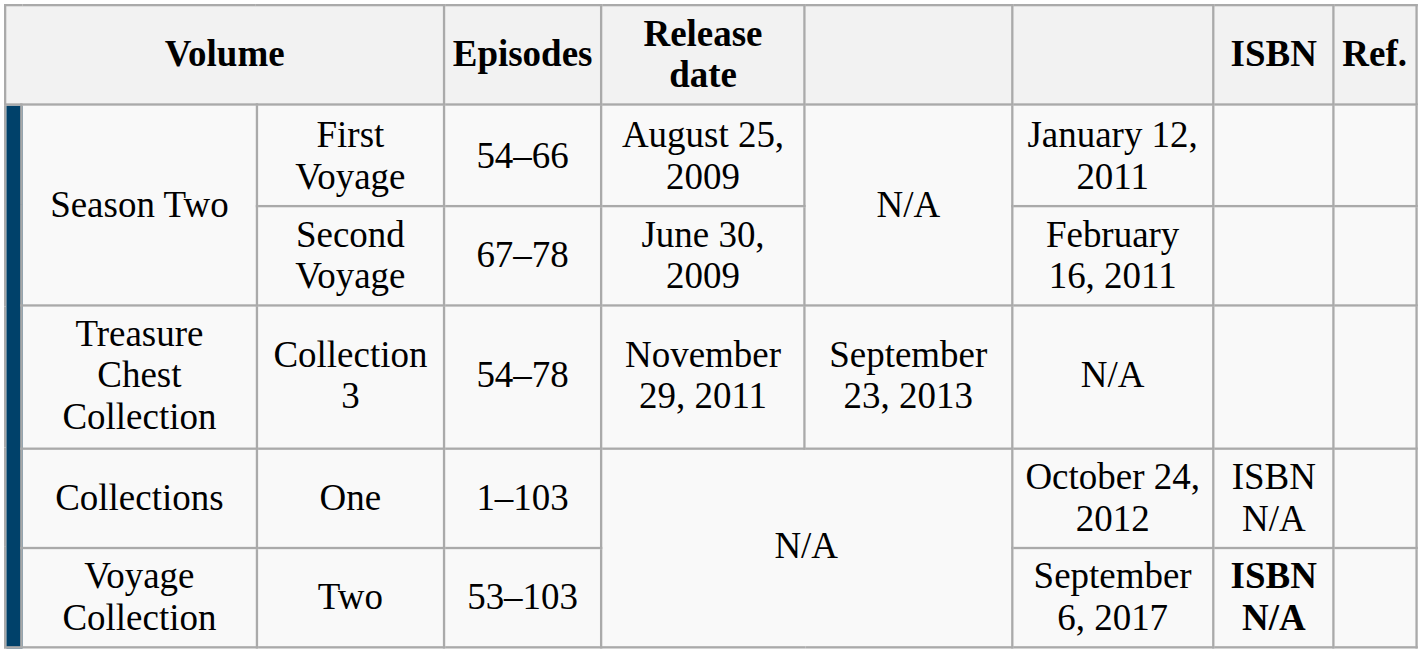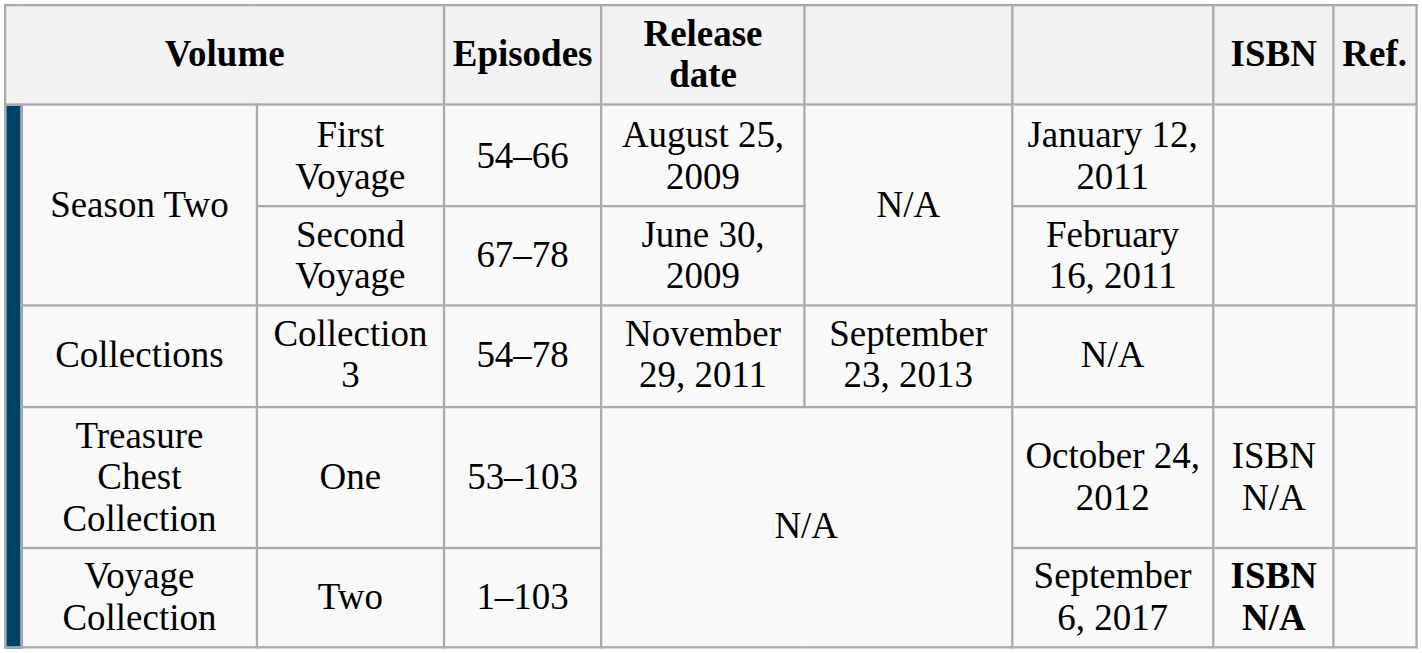(139, 375) Treasure Chest Collection -> (139, 355) Collections
(139, 496) Collections -> (139, 476) Treasure Chest Collection
(523, 496) 1–103 -> (523, 476) 53–103
(523, 597) 53–103 -> (523, 597) 1–103
